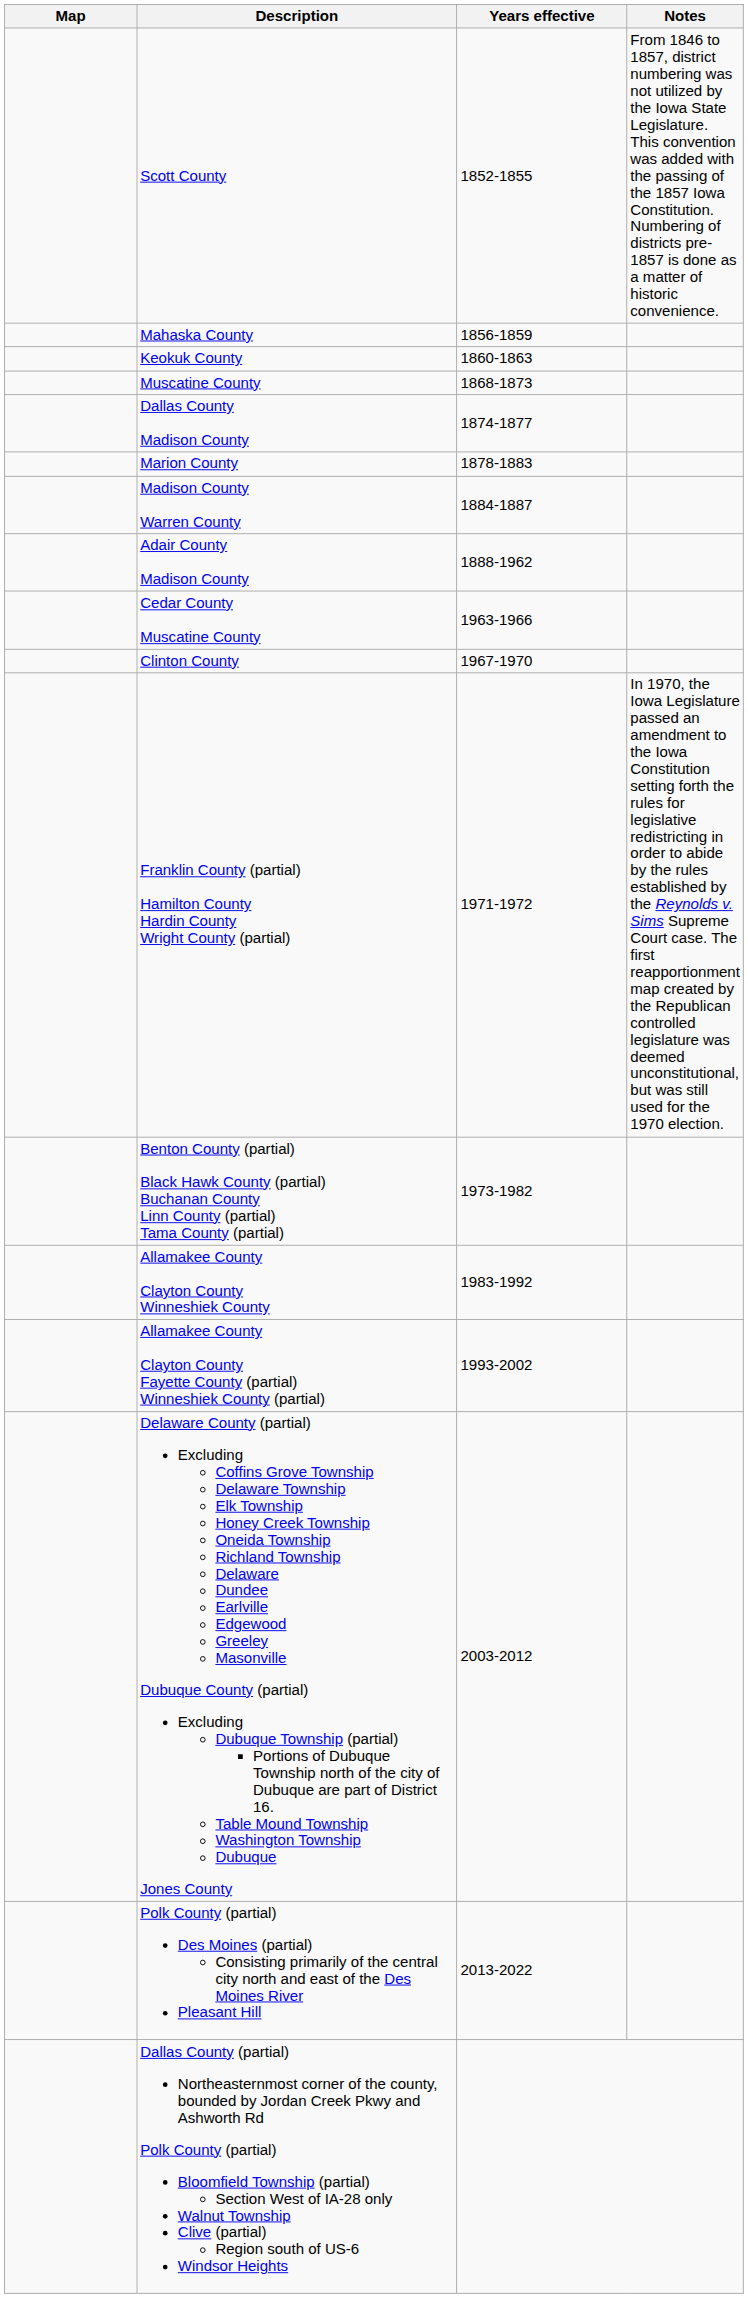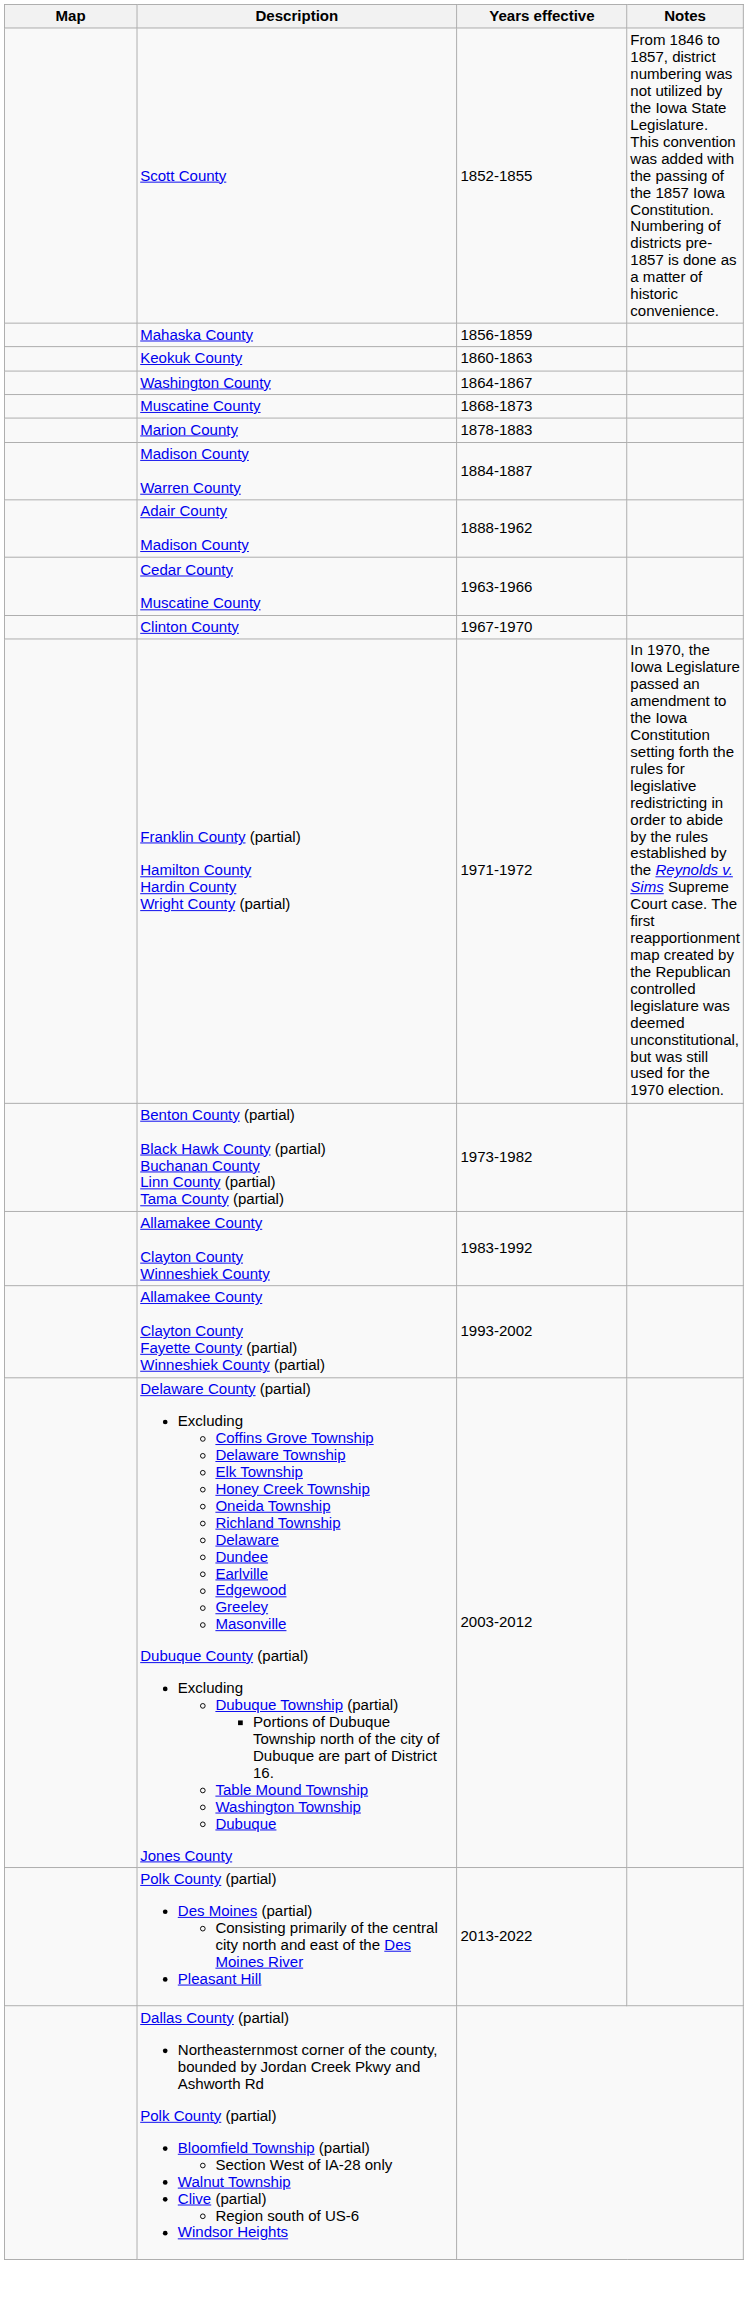+ row: (206, 382)
- row: (195, 423)
